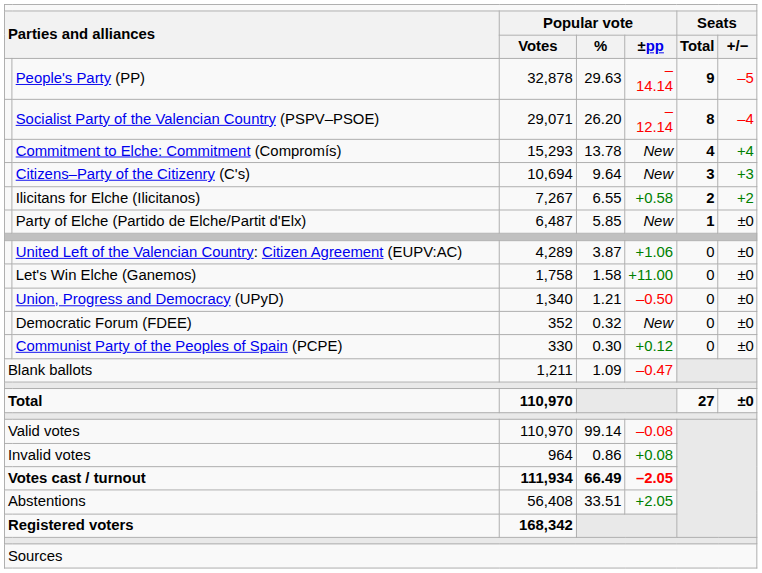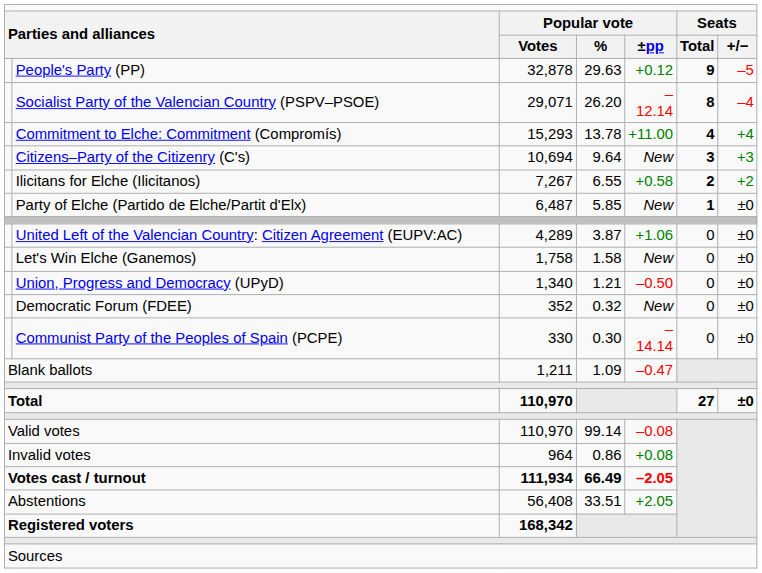(655, 78) –14.14 -> (654, 70) +0.12
(658, 151) New -> (651, 134) +11.00
(651, 275) +11.00 -> (658, 259) New
(654, 346) +0.12 -> (655, 338) –14.14
